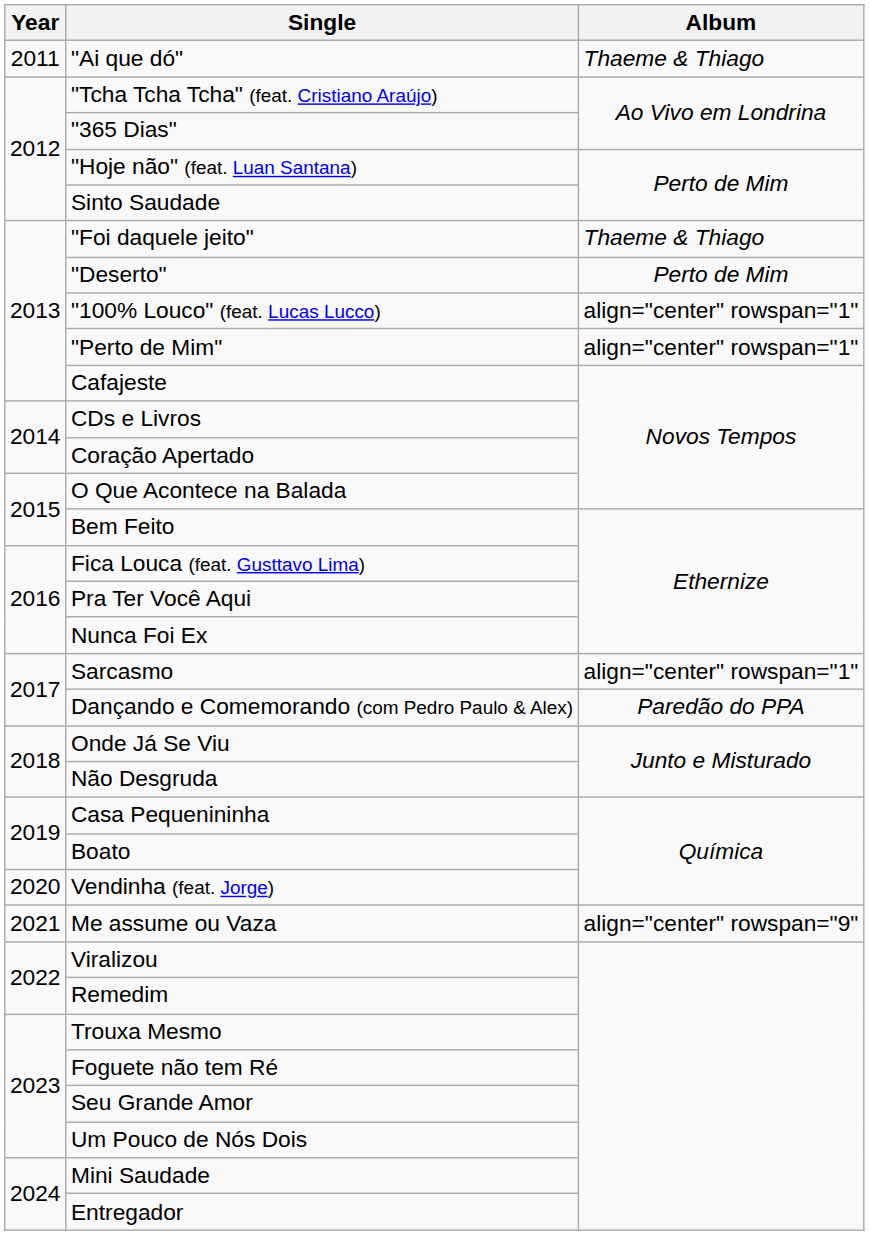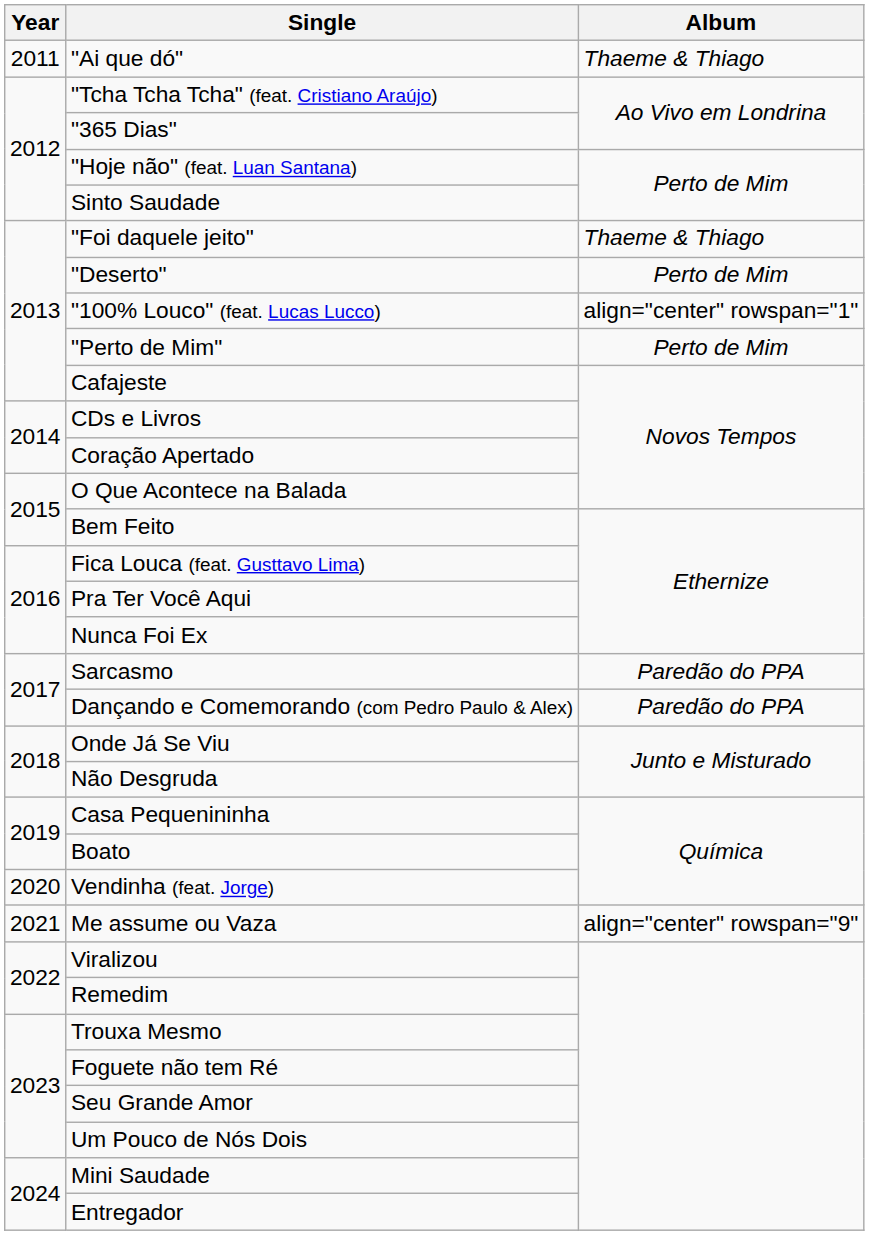(721, 346) align="center" rowspan="1" -> (721, 346) Perto de Mim
(721, 671) align="center" rowspan="1" -> (721, 671) Paredão do PPA
